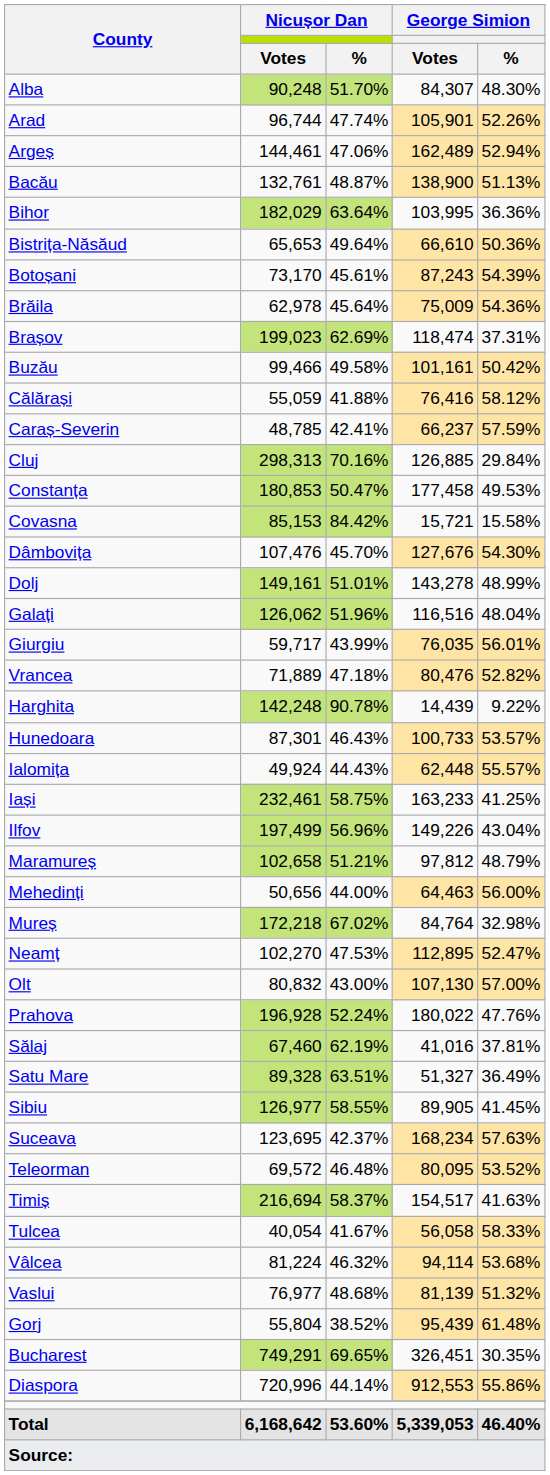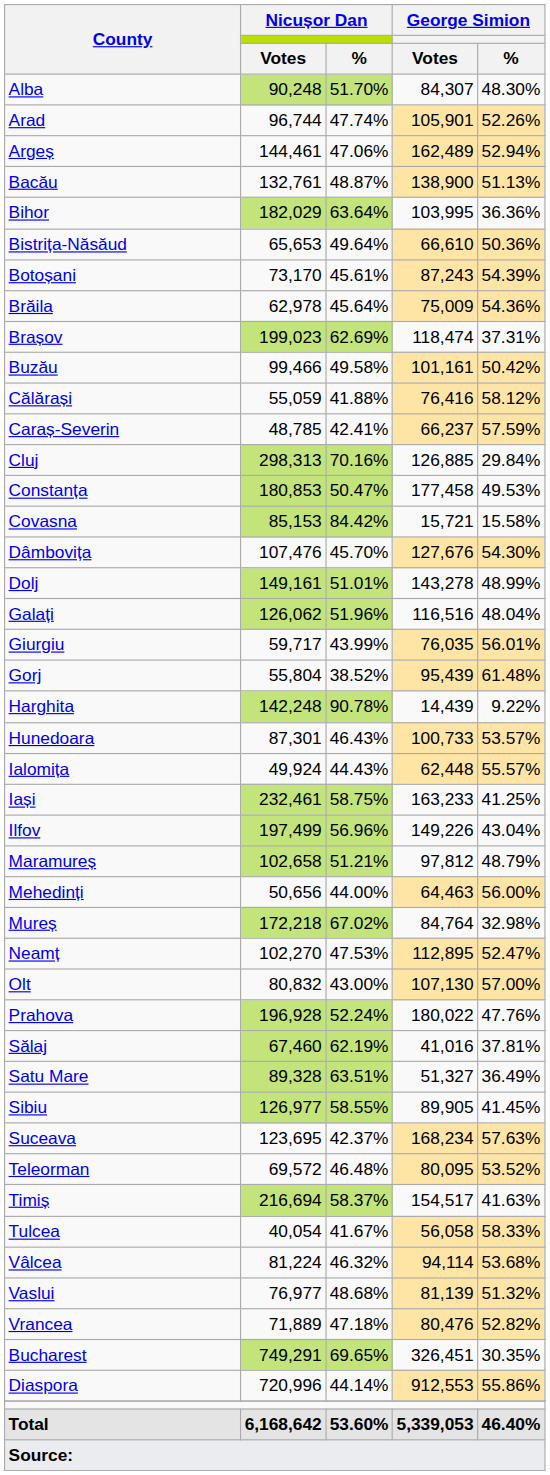rows swapped: (25, 1323) <-> (41, 676)
